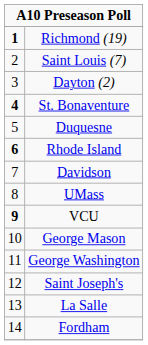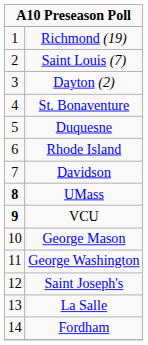(15, 38) bold -> (15, 38) normal
(15, 105) bold -> (15, 105) normal
(15, 149) bold -> (15, 149) normal
(15, 194) normal -> (15, 194) bold
